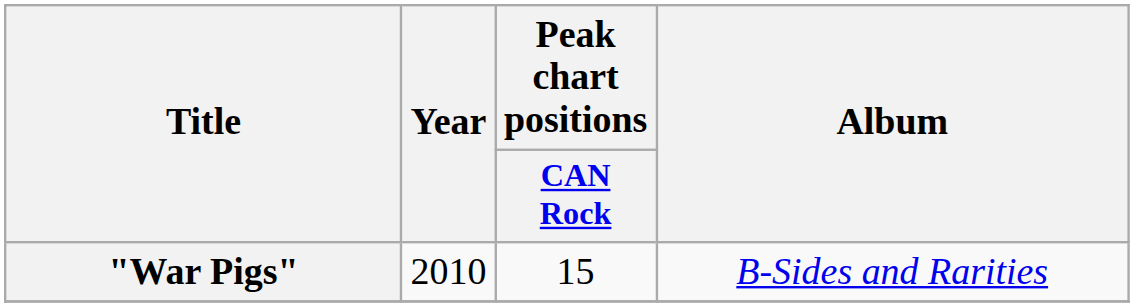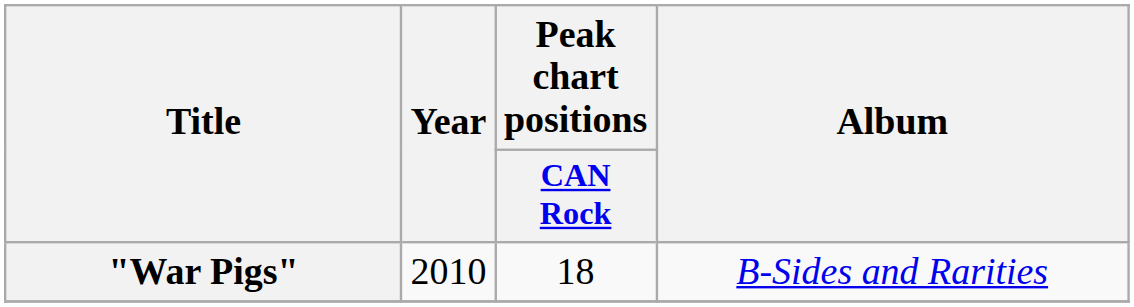(576, 271) 15 -> (576, 271) 18
